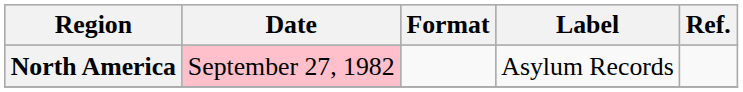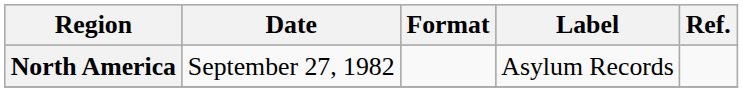(291, 65) pink background -> (291, 65) no background
